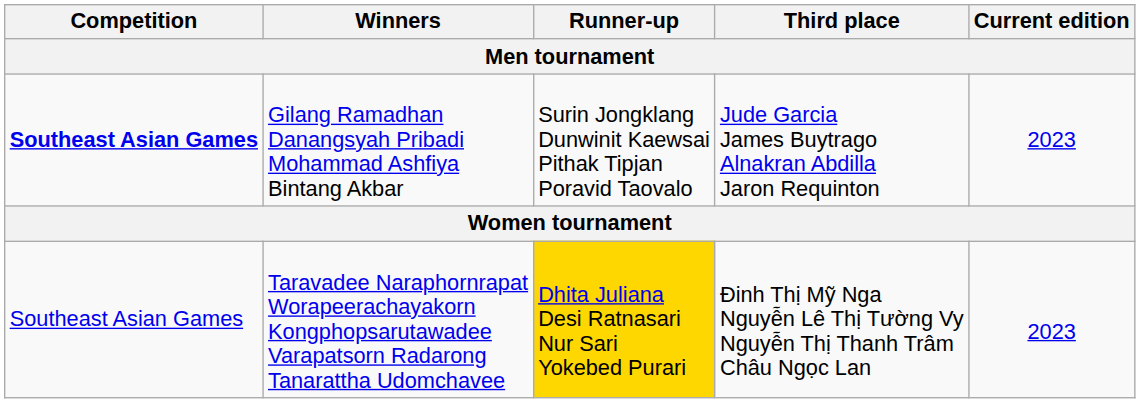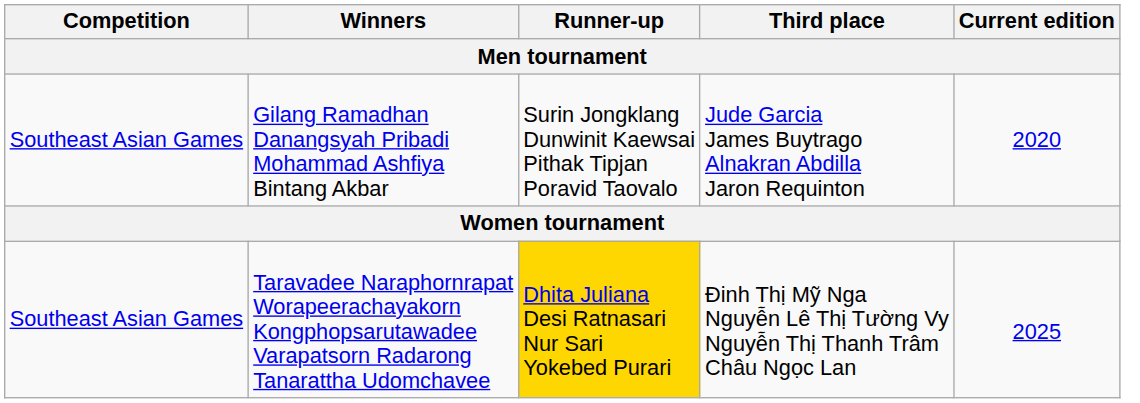(134, 139) bold -> (126, 139) normal
(1052, 139) 2023 -> (1037, 139) 2020
(1052, 331) 2023 -> (1037, 331) 2025
